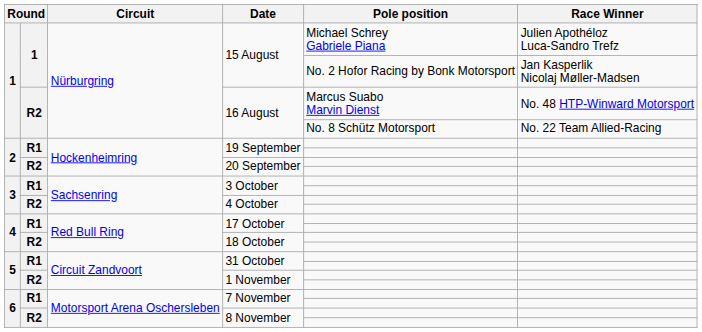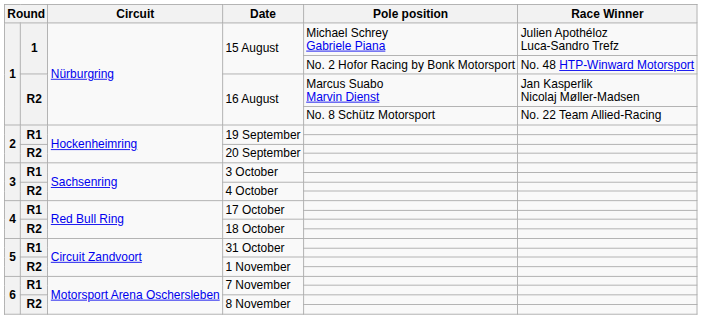(580, 71) Jan Kasperlik Nicolaj Møller-Madsen -> (607, 64) No. 48 HTP-Winward Motorsport
(607, 103) No. 48 HTP-Winward Motorsport -> (580, 90) Jan Kasperlik Nicolaj Møller-Madsen
